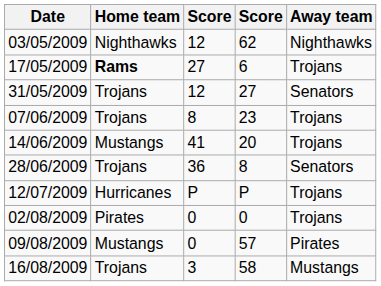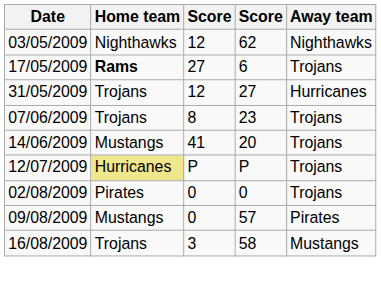(322, 92) Senators -> (328, 92) Hurricanes
- row: (48, 167)
(133, 192) no background -> (133, 167) khaki background
